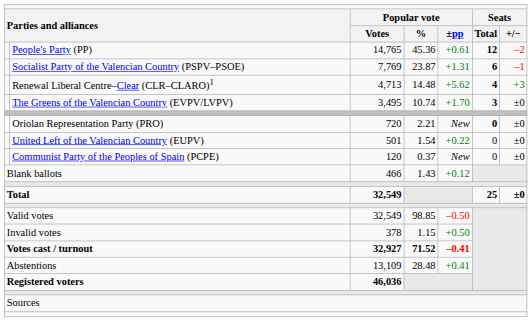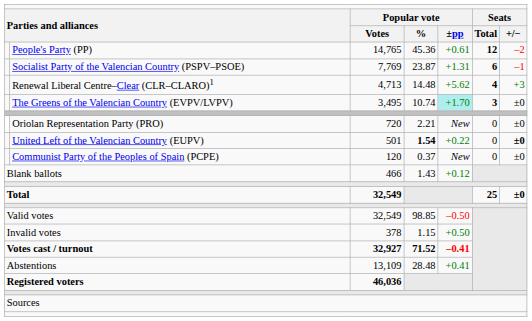(458, 102) no background -> (458, 102) paleturquoise background
(495, 124) bold -> (495, 124) normal
(426, 140) normal -> (426, 140) bold
(519, 140) normal -> (519, 140) bold
